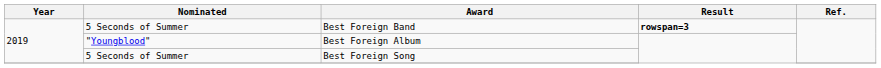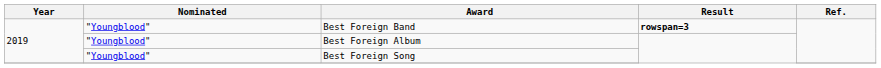(137, 26) 5 Seconds of Summer -> (118, 26) "Youngblood"
(137, 56) 5 Seconds of Summer -> (118, 56) "Youngblood"
